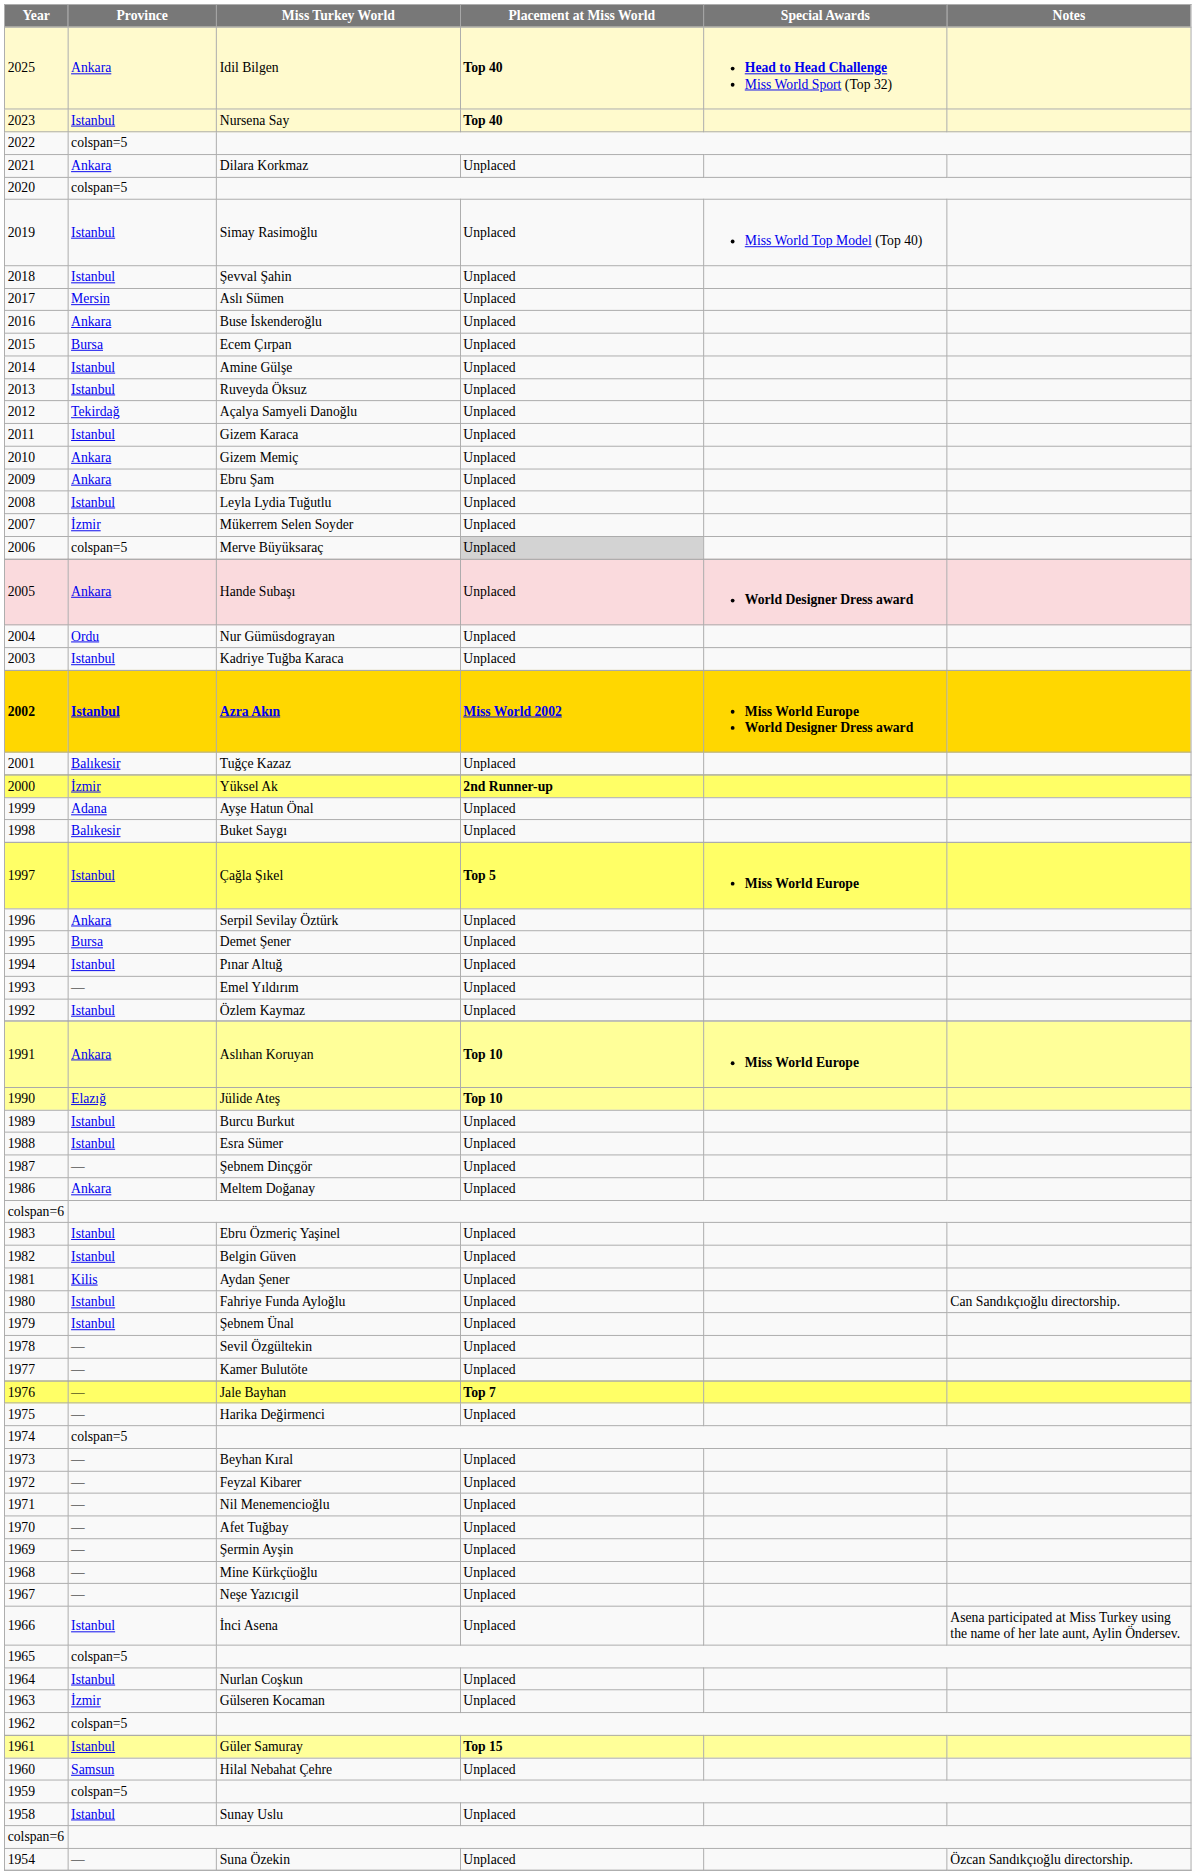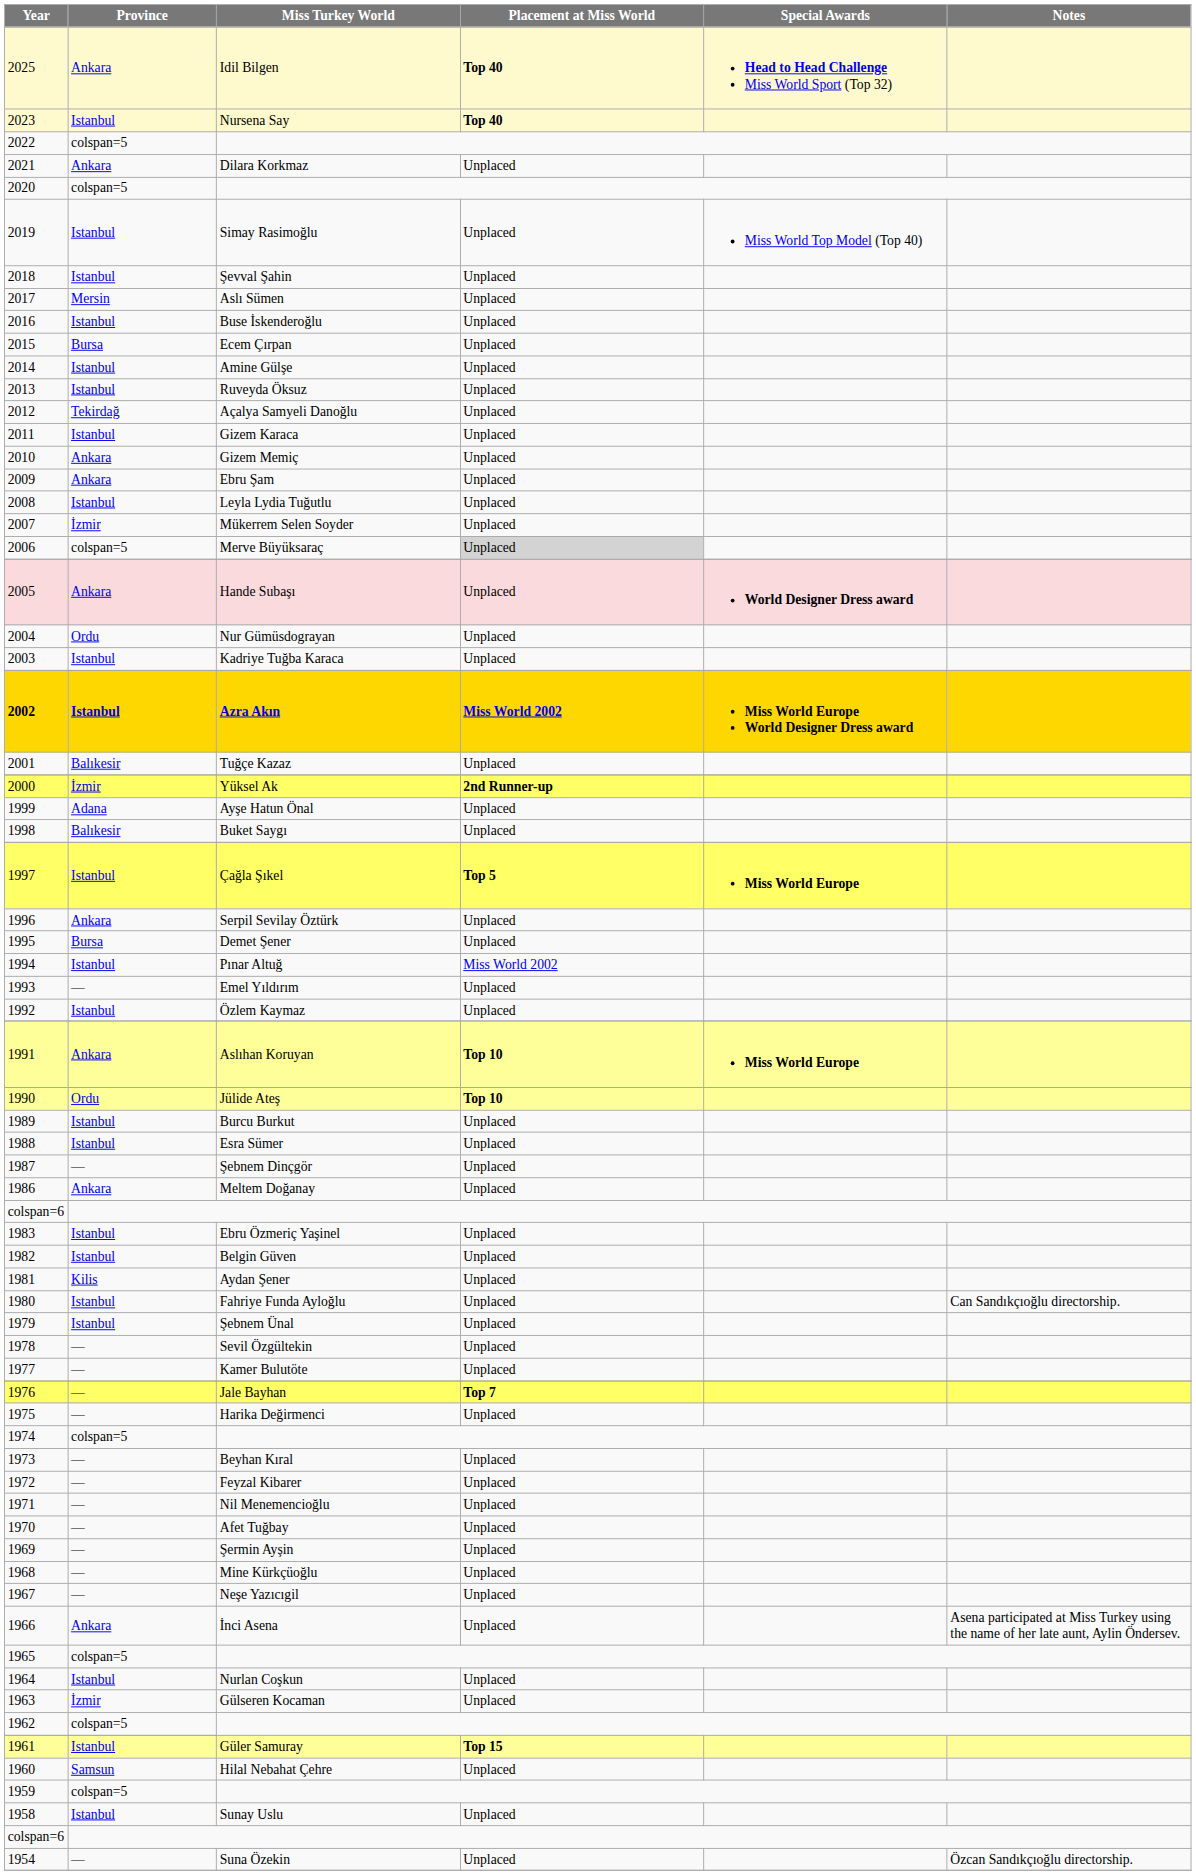(91, 322) Ankara -> (93, 322) Istanbul
(490, 965) Unplaced -> (510, 965) Miss World 2002
(89, 1099) Elazığ -> (85, 1099) Ordu
(93, 1626) Istanbul -> (91, 1626) Ankara
